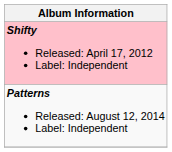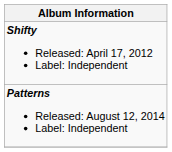(86, 48) pink background -> (86, 48) no background
